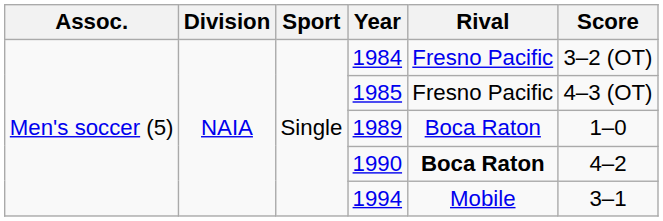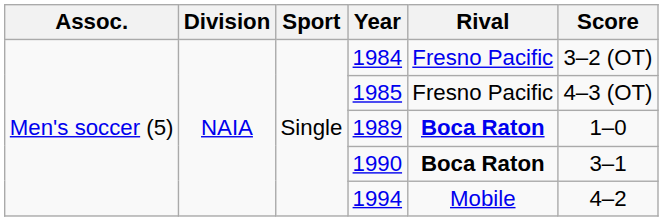(483, 127) normal -> (483, 127) bold
(608, 163) 4–2 -> (608, 163) 3–1
(608, 198) 3–1 -> (608, 198) 4–2
